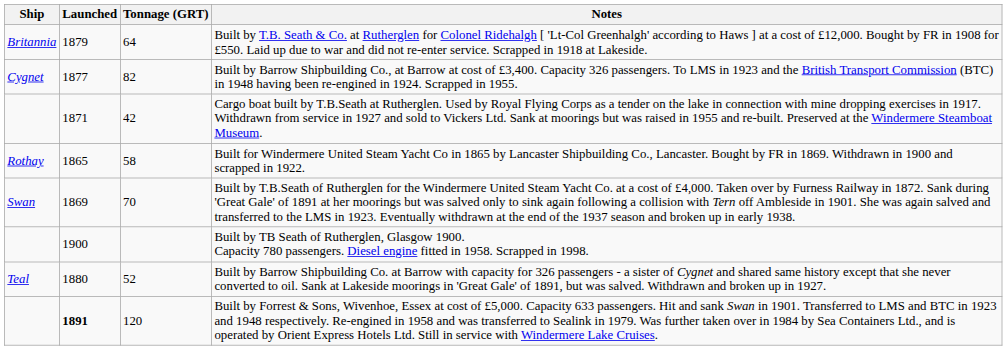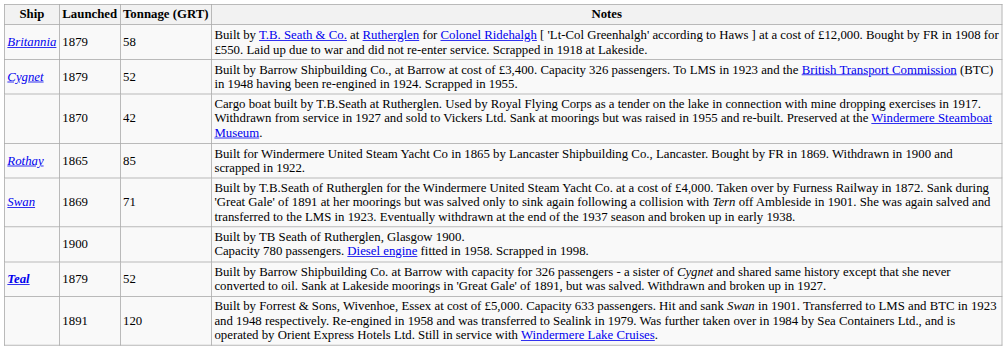(129, 42) 64 -> (129, 42) 58
(75, 76) 1877 -> (75, 76) 1879
(129, 76) 82 -> (129, 76) 52
(75, 118) 1871 -> (75, 118) 1870
(129, 160) 58 -> (129, 160) 85
(129, 202) 70 -> (129, 202) 71
(18, 279) normal -> (18, 279) bold
(75, 279) 1880 -> (75, 279) 1879
(75, 321) bold -> (75, 321) normal
